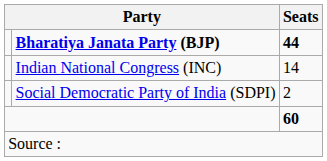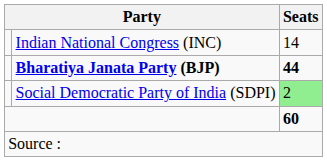rows swapped: (118, 42) <-> (118, 67)
(287, 93) no background -> (287, 93) lightgreen background
